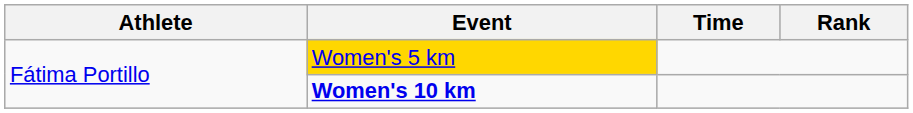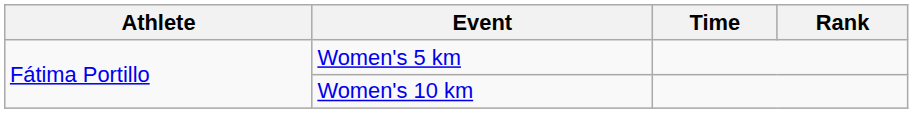(383, 57) gold background -> (389, 57) no background
(394, 92) bold -> (395, 92) normal
